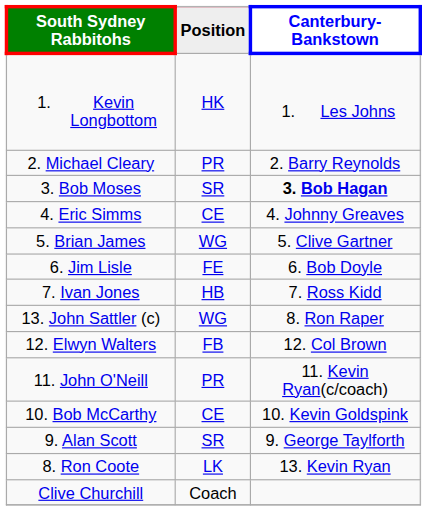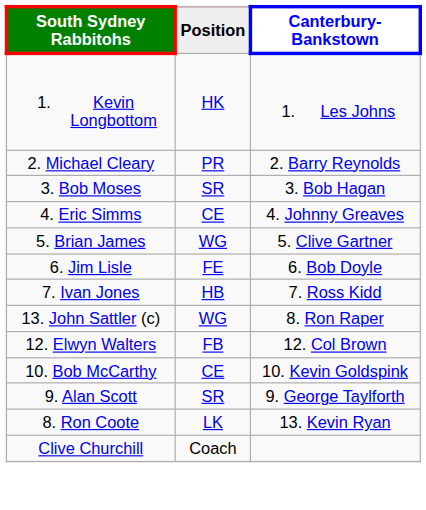(335, 189) bold -> (335, 189) normal
- row: (91, 380)
